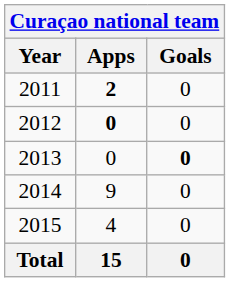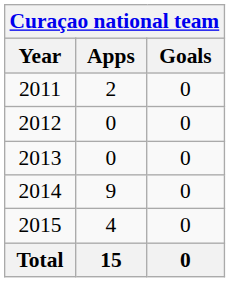(111, 89) bold -> (111, 89) normal
(111, 123) bold -> (111, 123) normal
(185, 157) bold -> (185, 157) normal
